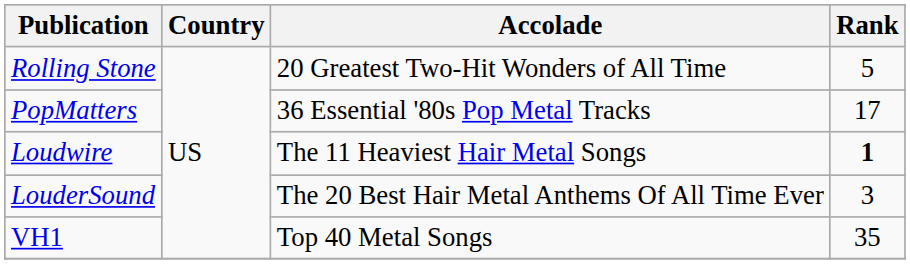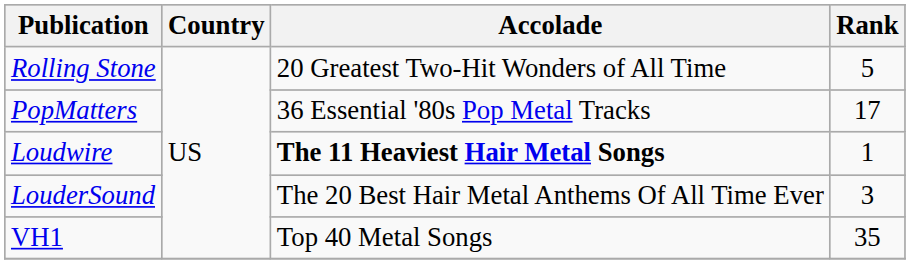(461, 152) normal -> (471, 152) bold
(867, 152) bold -> (867, 152) normal
